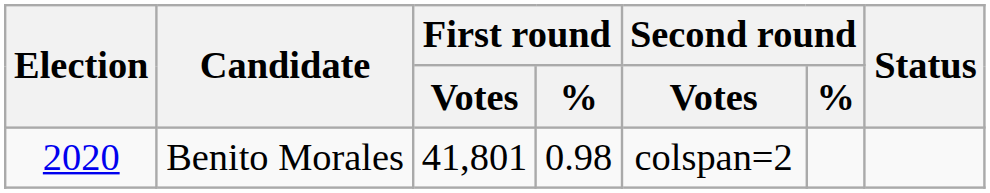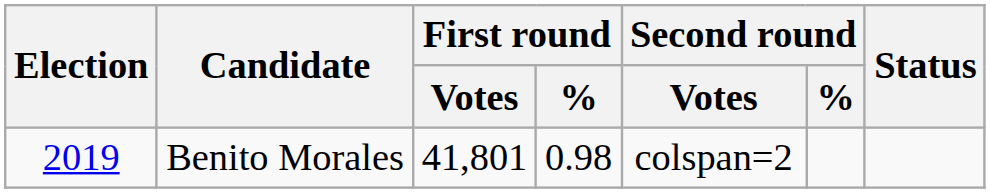(81, 156) 2020 -> (81, 156) 2019
